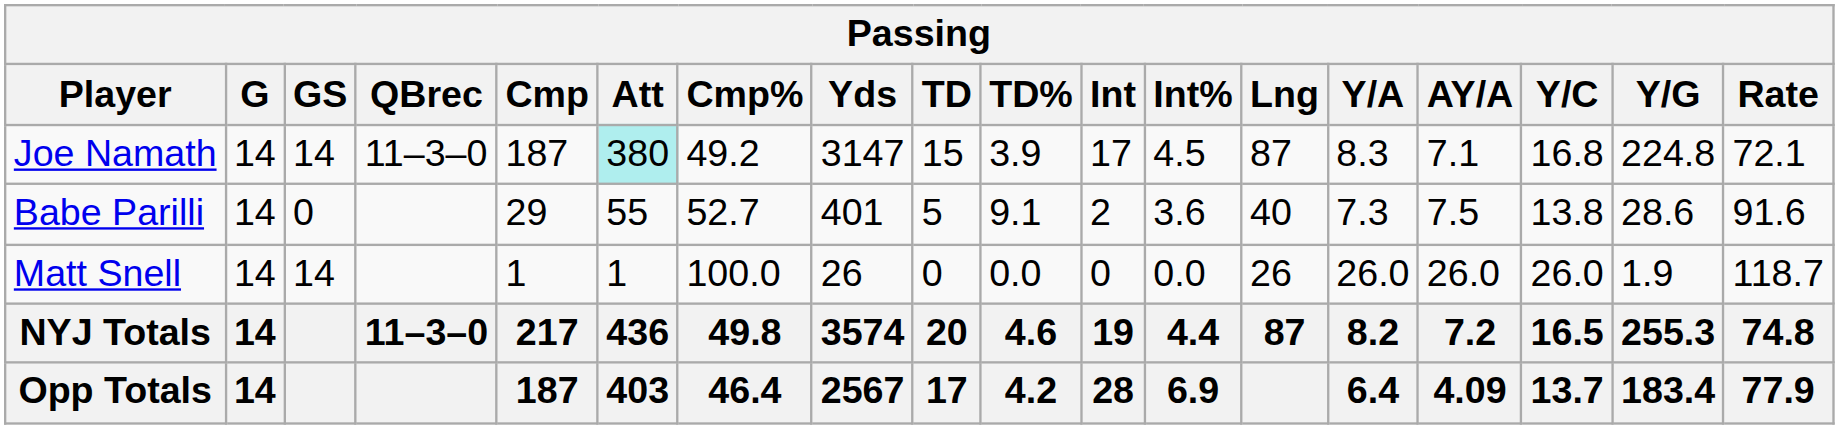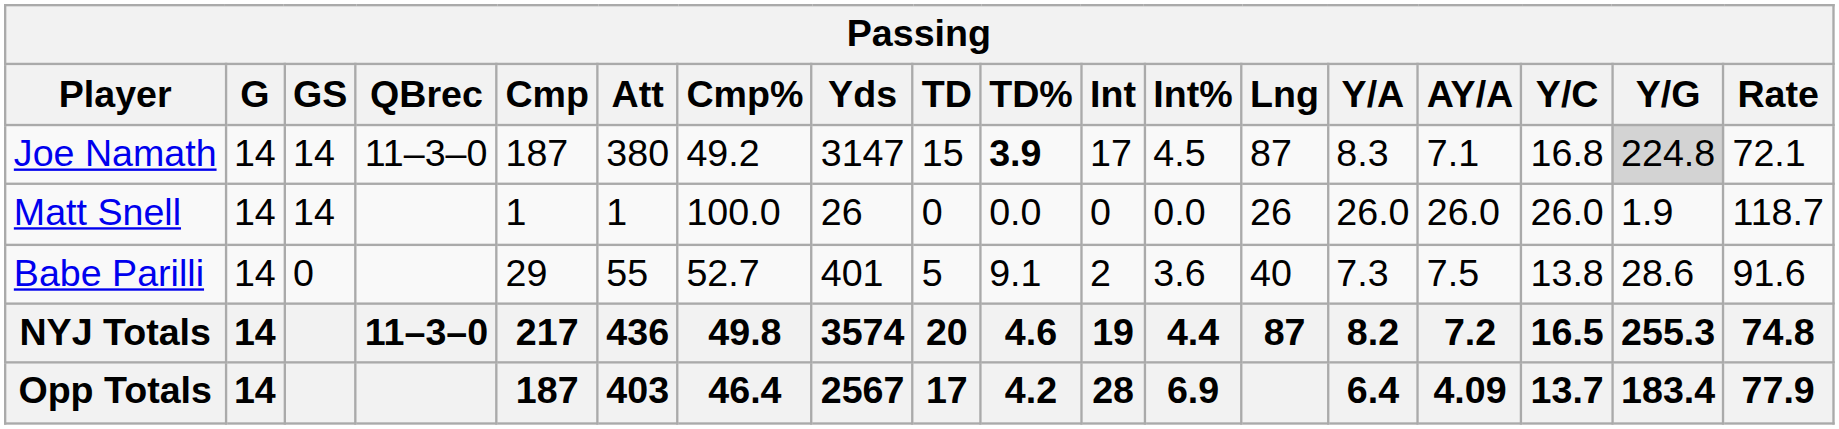(638, 153) paleturquoise background -> (638, 153) no background
(1015, 153) normal -> (1015, 153) bold
(1668, 153) no background -> (1668, 153) lightgrey background
rows swapped: (109, 213) <-> (97, 272)
